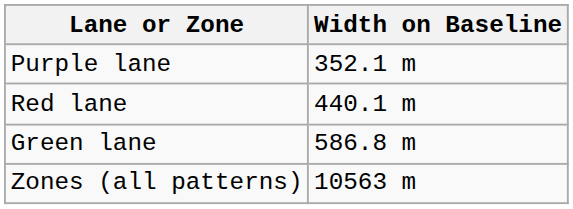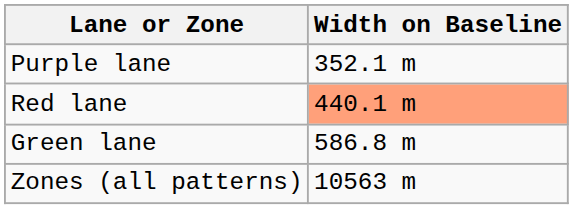(365, 104) no background -> (365, 104) lightsalmon background
